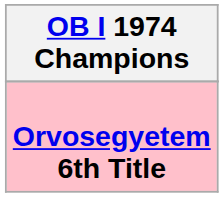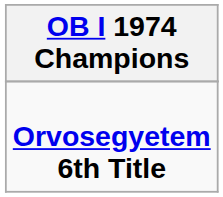(112, 152) pink background -> (112, 152) no background
